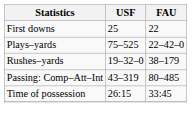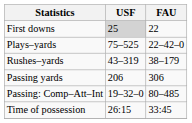(113, 29) no background -> (113, 29) lightgrey background
(126, 61) 19–32–0 -> (123, 61) 43–319
+ row: (35, 77)
(123, 77) 43–319 -> (126, 94) 19–32–0
